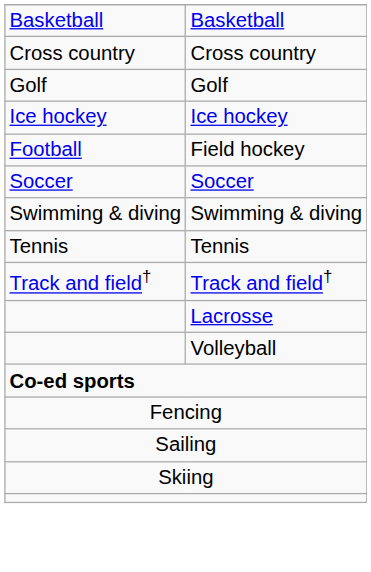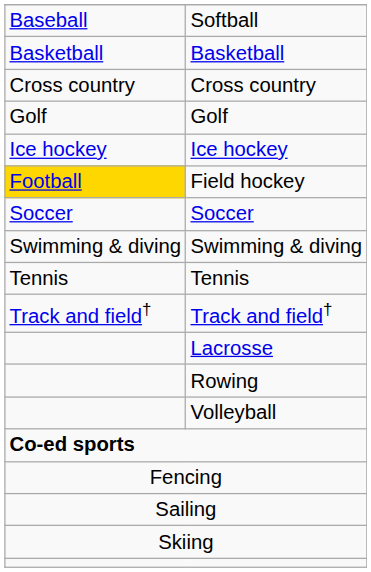+ row: (224, 20)
(46, 149) no background -> (46, 181) gold background
+ row: (224, 380)
